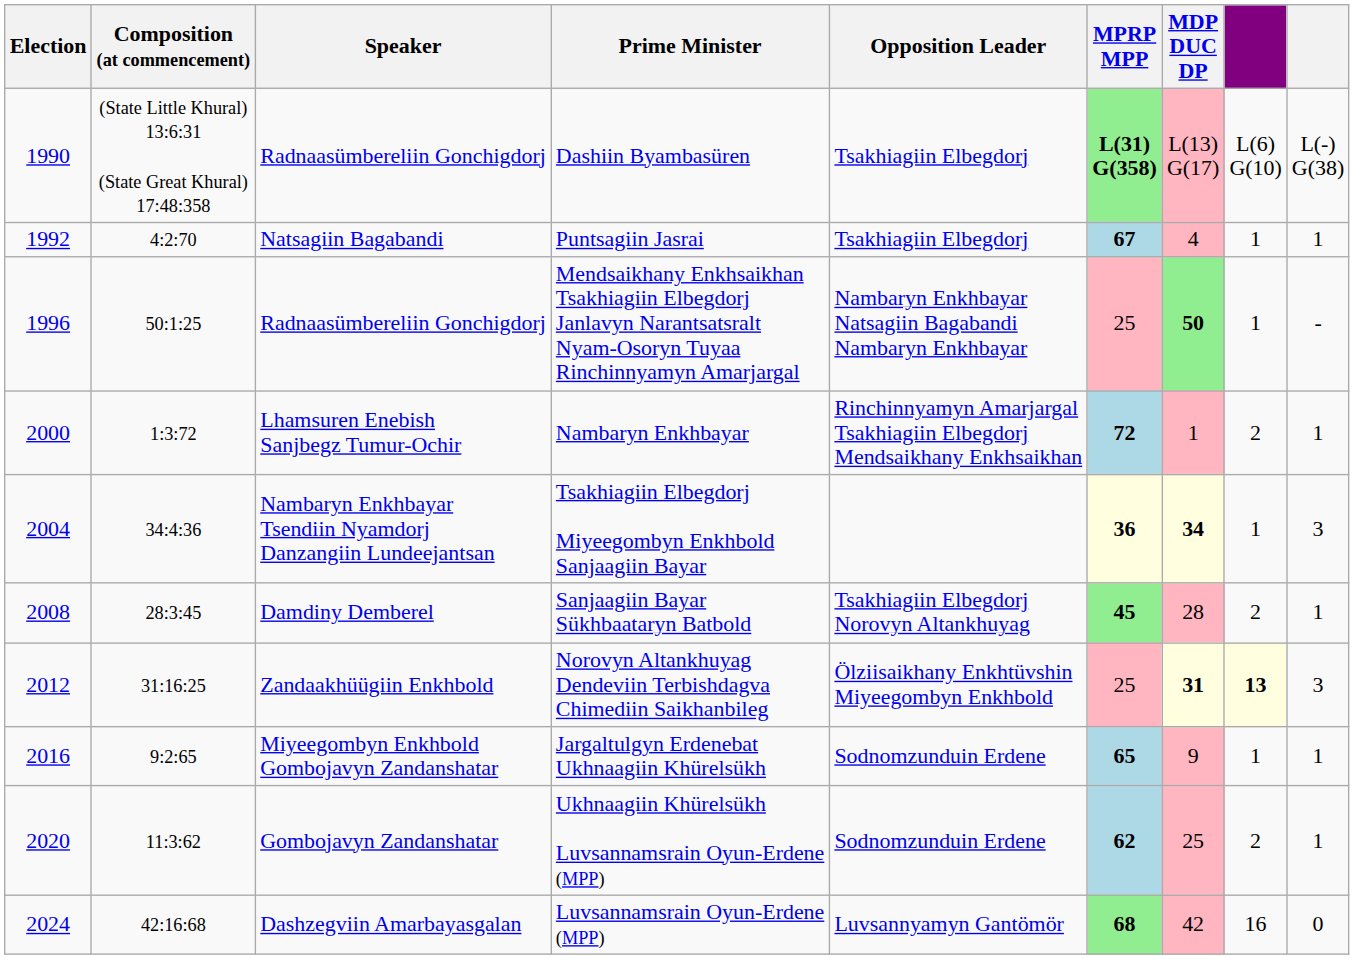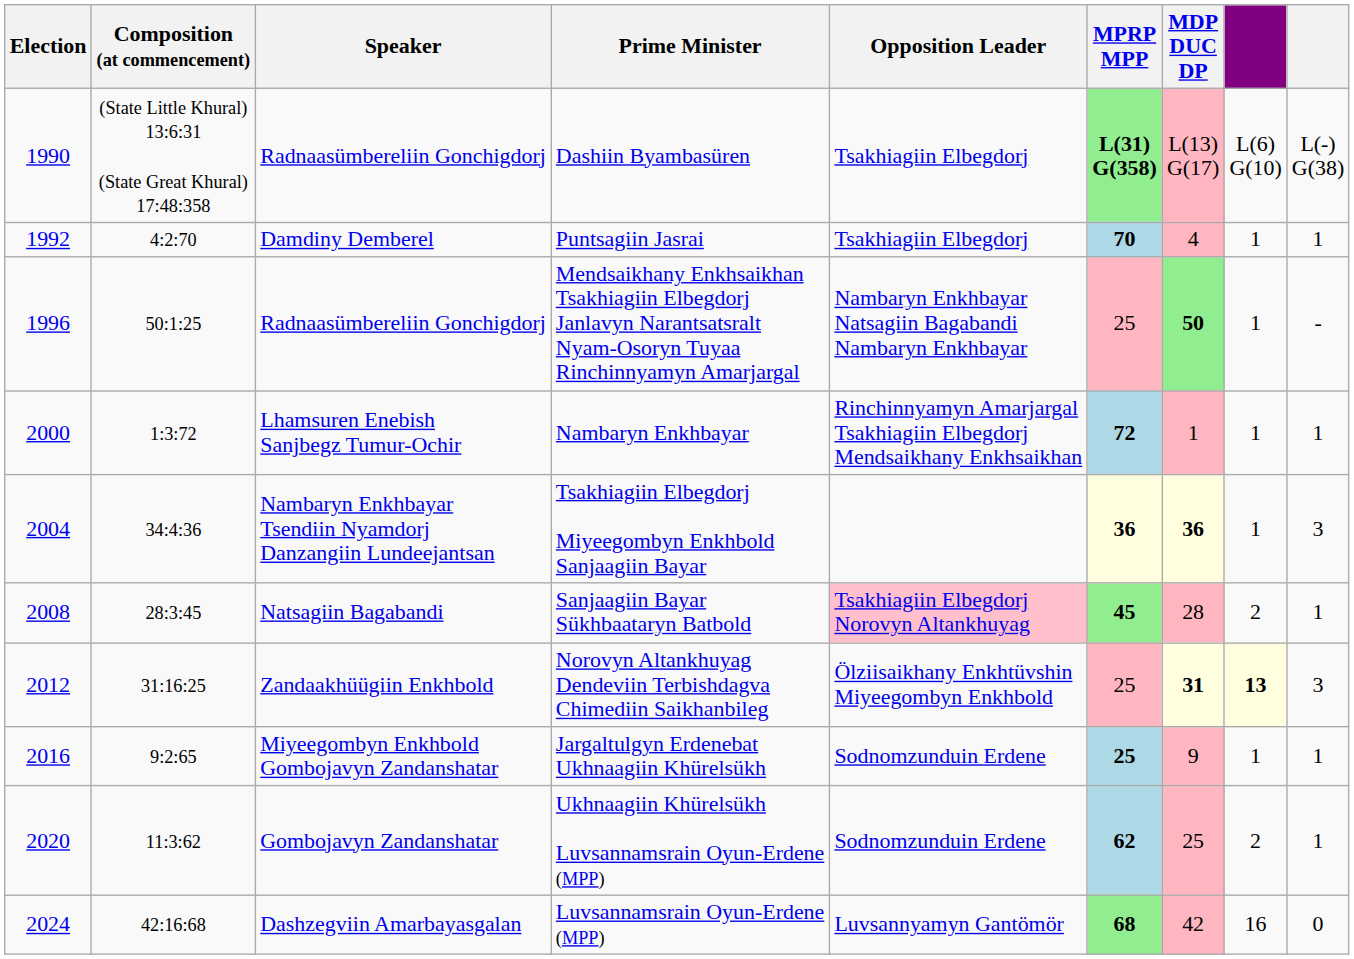(352, 239) Natsagiin Bagabandi -> (347, 239) Damdiny Demberel
(1125, 239) 67 -> (1125, 239) 70
(1256, 432) 2 -> (1256, 432) 1
(1193, 528) 34 -> (1193, 528) 36
(347, 612) Damdiny Demberel -> (352, 612) Natsagiin Bagabandi
(932, 612) no background -> (932, 612) pink background
(1125, 756) 65 -> (1125, 756) 25
